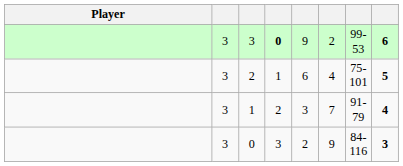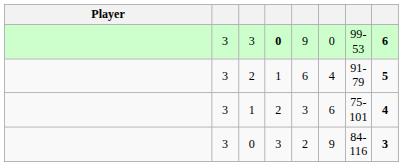(332, 41) 2 -> (332, 41) 0
(358, 76) 75-101 -> (358, 76) 91-79
(332, 110) 7 -> (332, 110) 6
(358, 110) 91-79 -> (358, 110) 75-101
